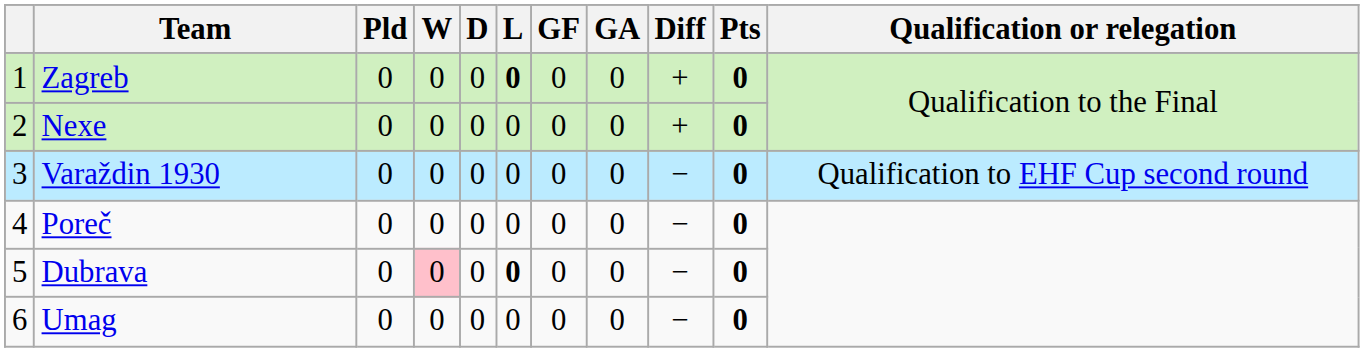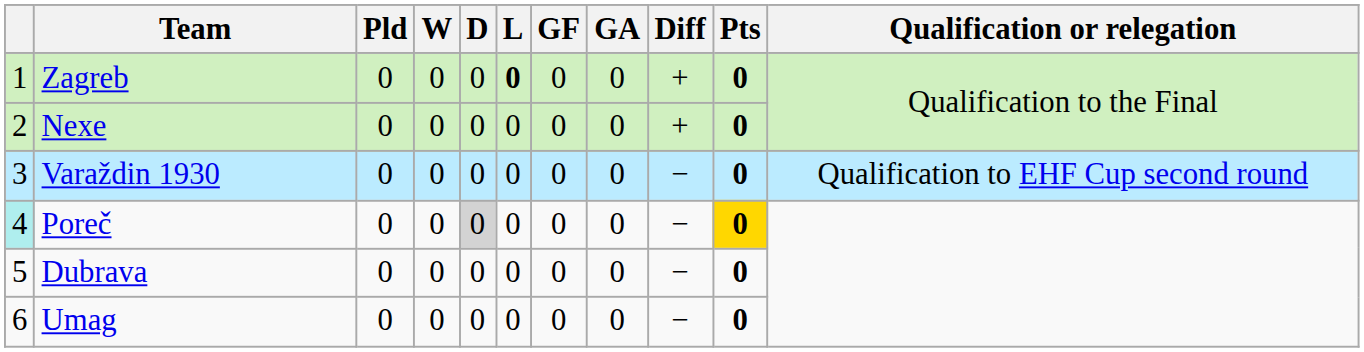(20, 223) no background -> (20, 223) paleturquoise background
(477, 223) no background -> (477, 223) lightgrey background
(740, 223) no background -> (740, 223) gold background
(437, 272) pink background -> (437, 272) no background
(513, 272) bold -> (513, 272) normal
